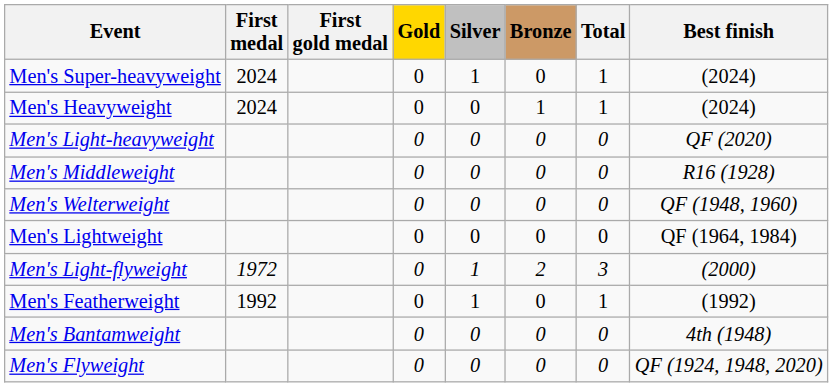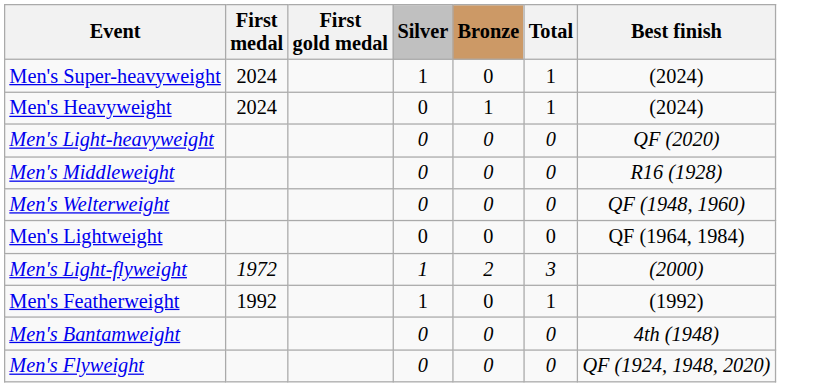- column: (419, 32)
